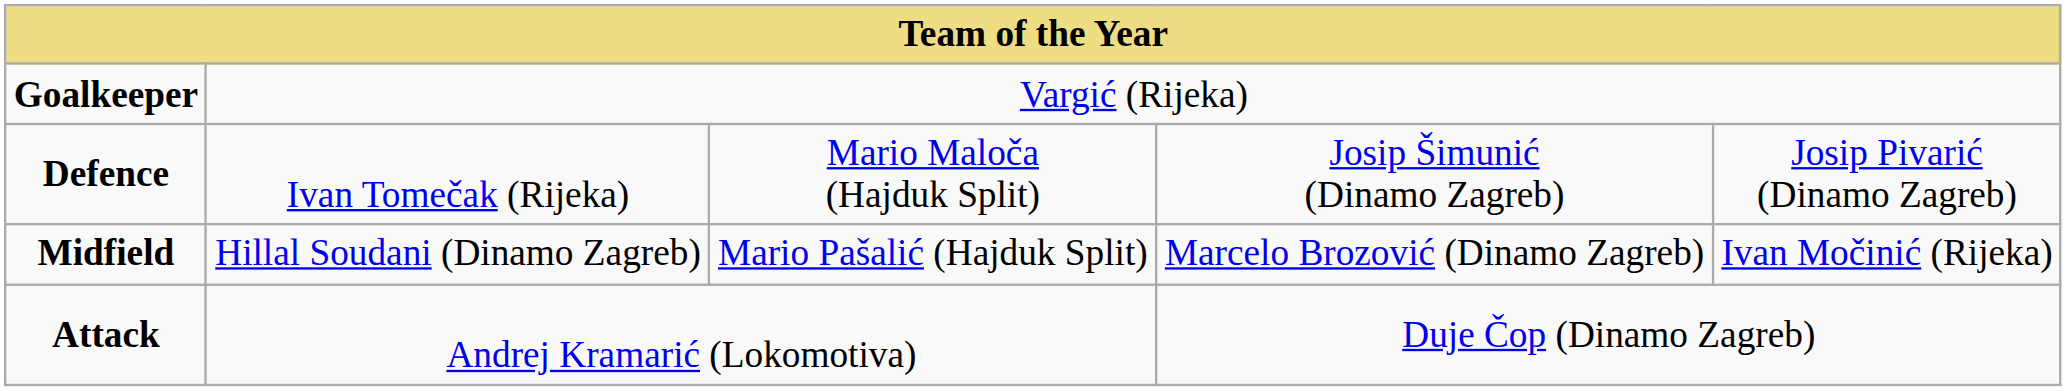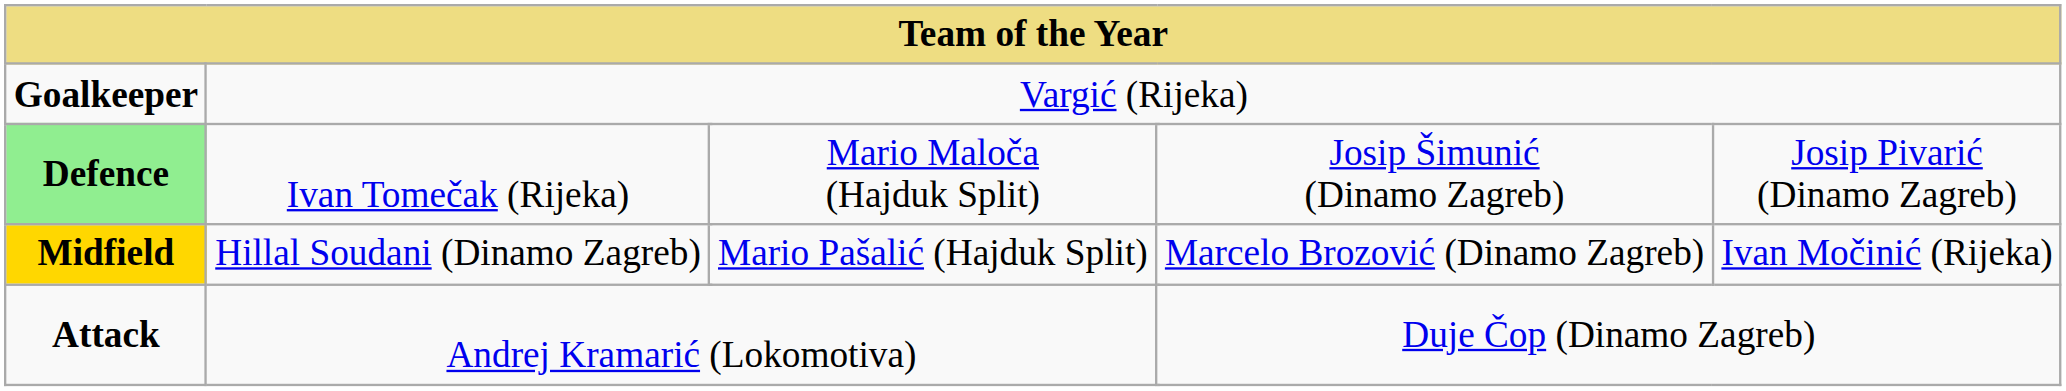(106, 173) no background -> (106, 173) lightgreen background
(106, 253) no background -> (106, 253) gold background
